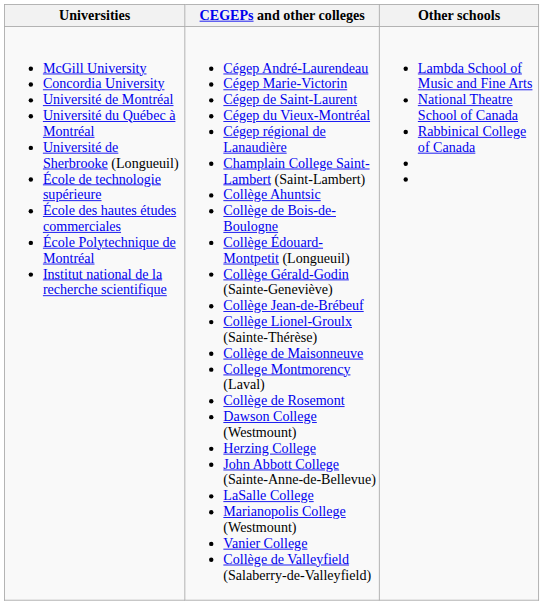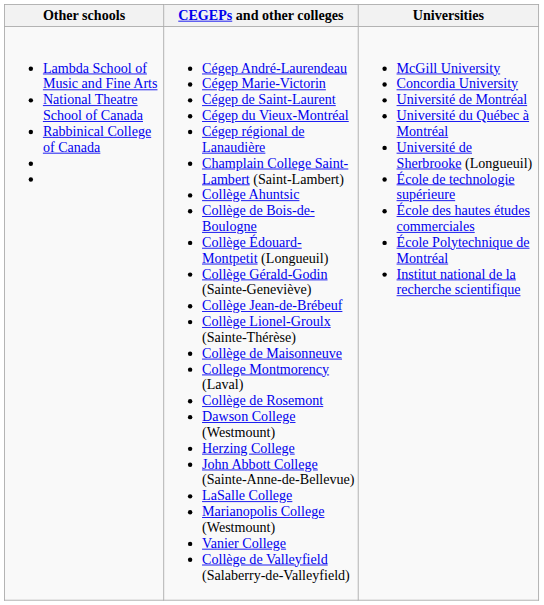columns swapped: (95, 15) <-> (459, 15)
